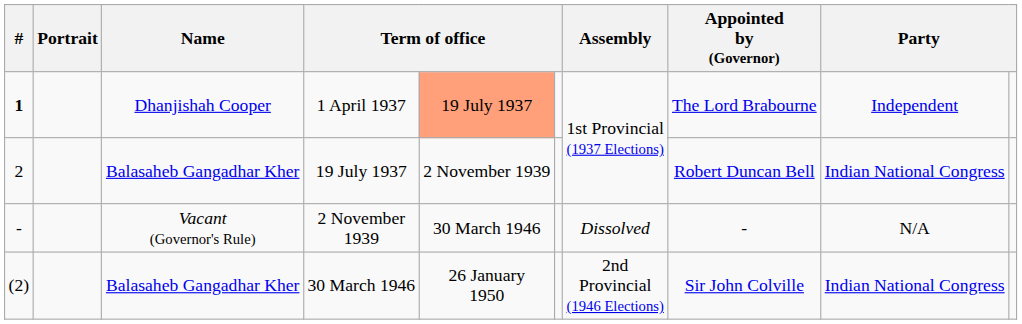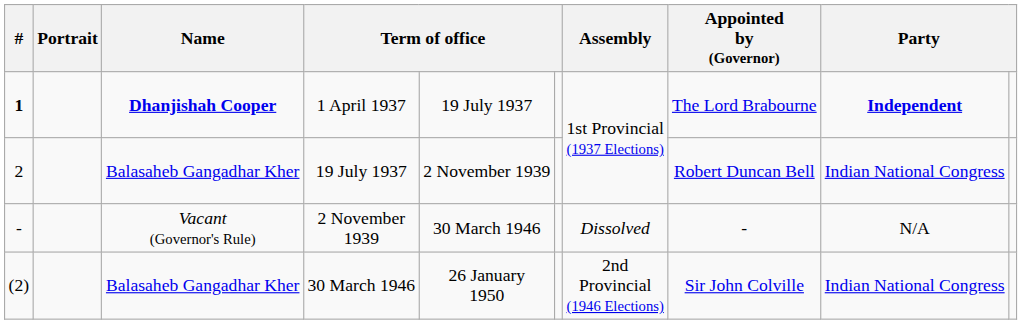(203, 105) normal -> (203, 105) bold
(487, 105) lightsalmon background -> (487, 105) no background
(915, 105) normal -> (915, 105) bold
